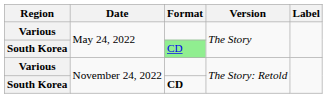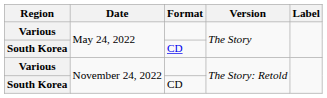(175, 48) lightgreen background -> (175, 48) no background
(175, 84) bold -> (175, 84) normal
